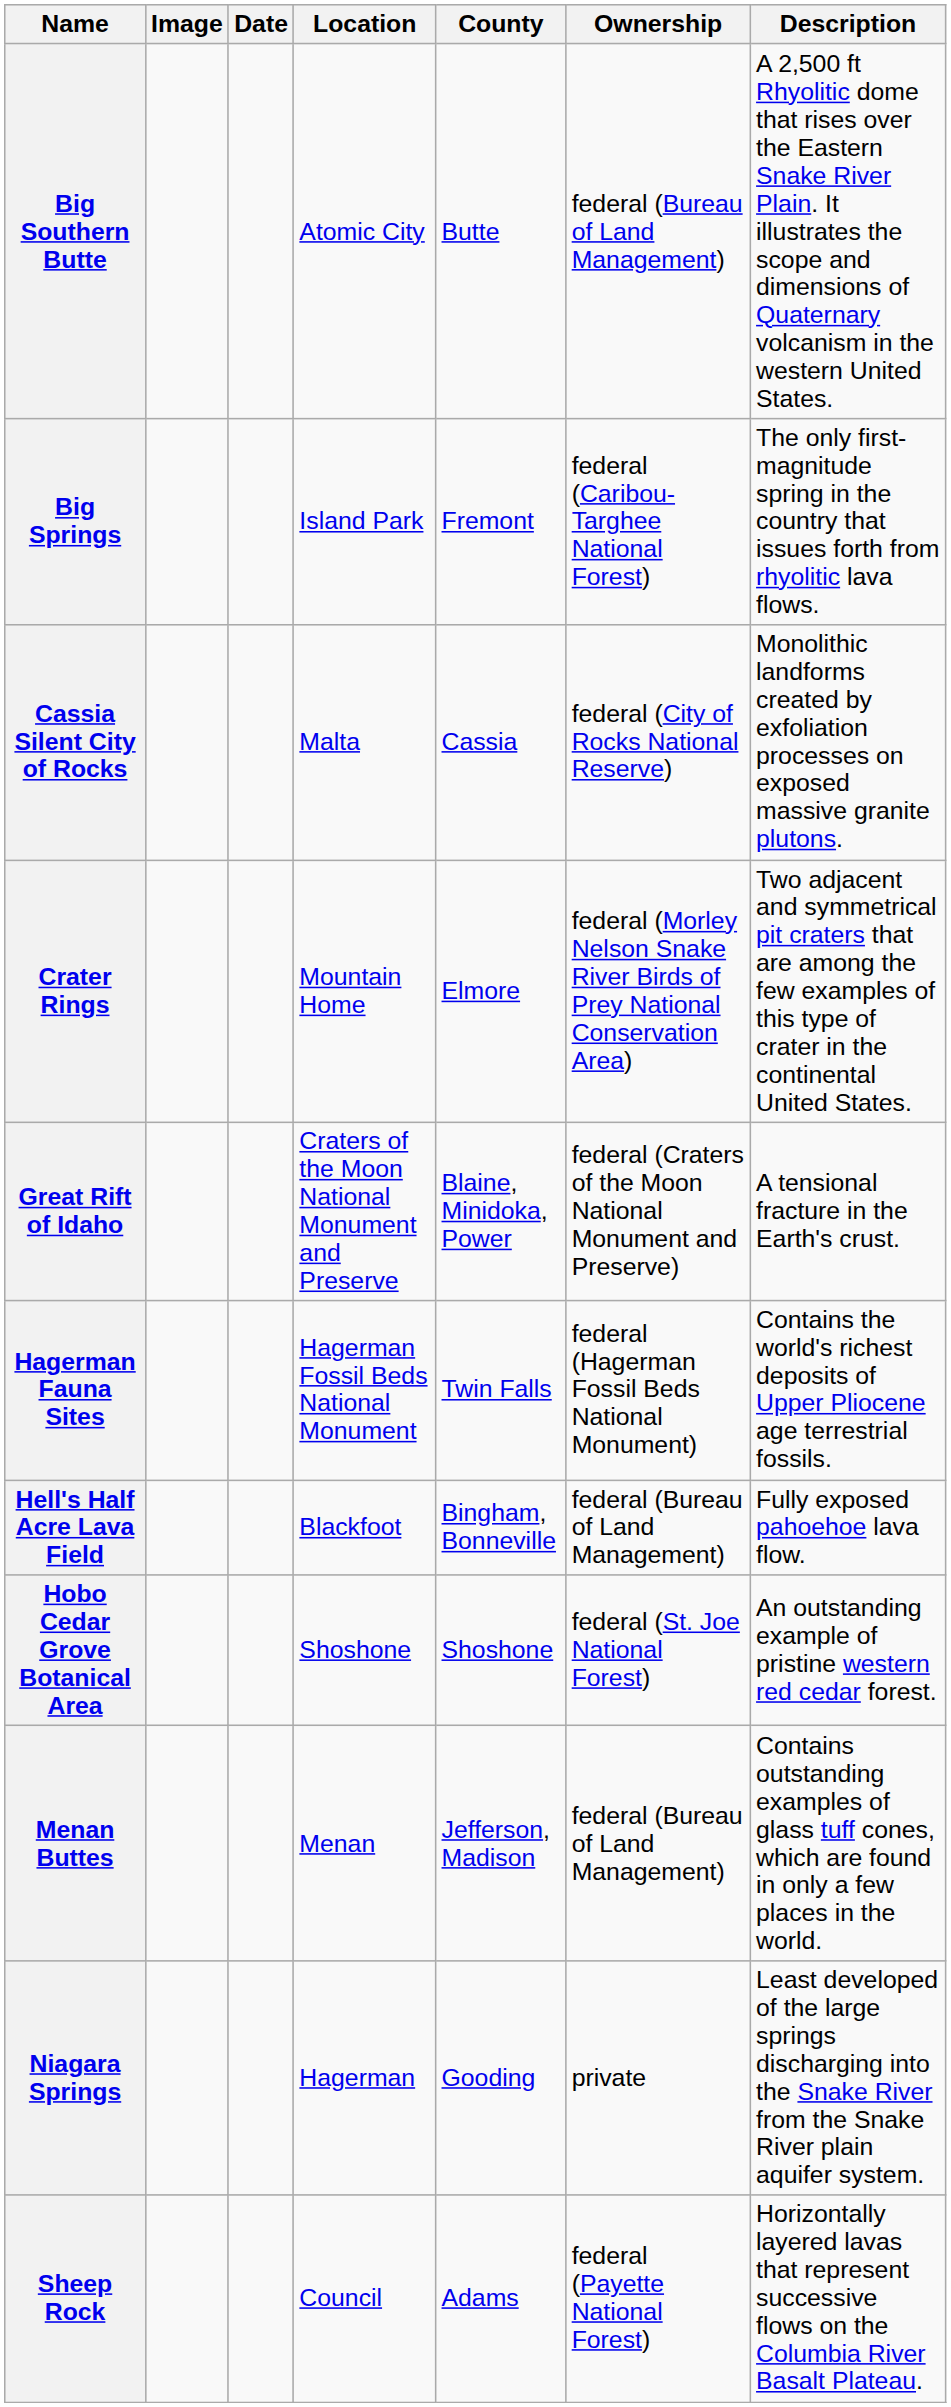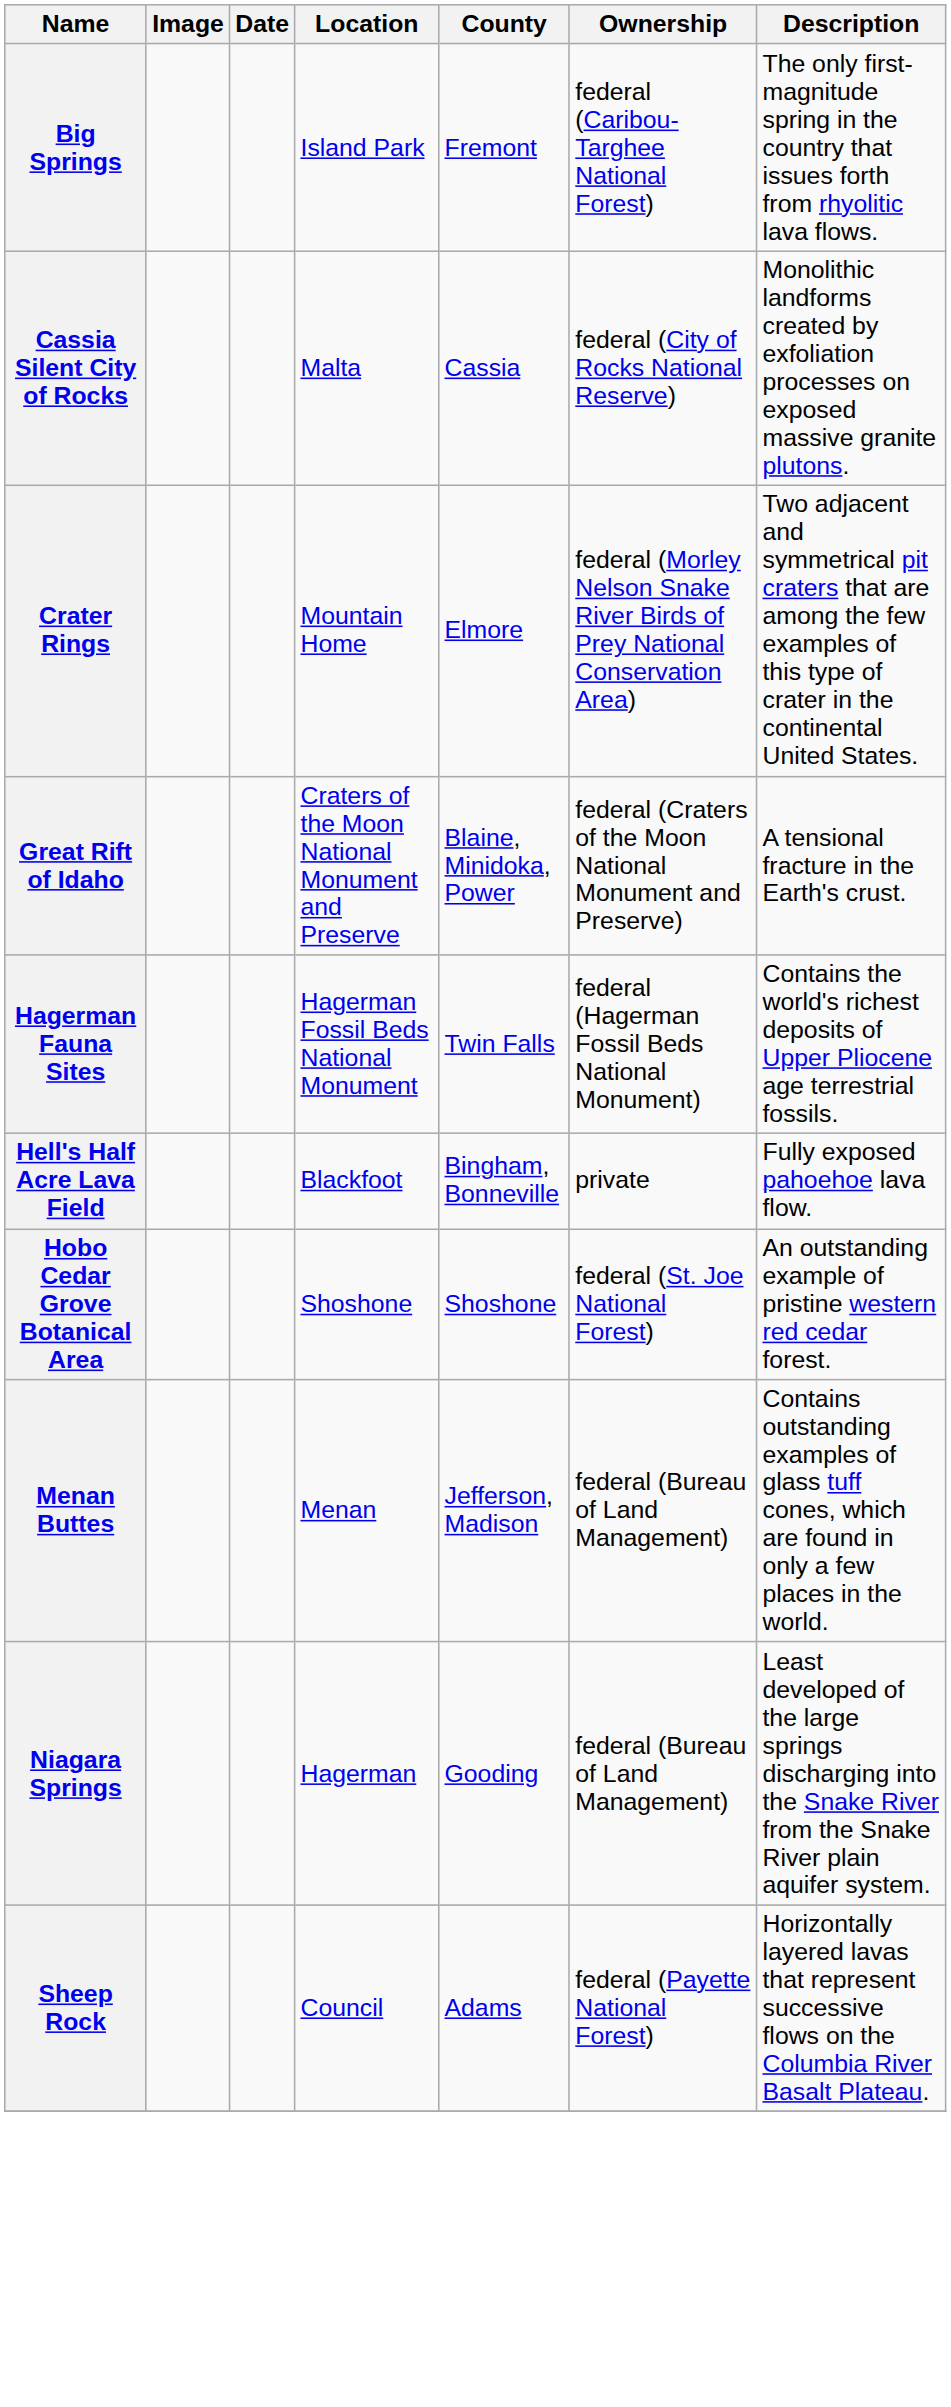- row: (75, 230)
(657, 1527) federal (Bureau of Land Management) -> (613, 1180) private
(609, 2077) private -> (661, 1773) federal (Bureau of Land Management)
